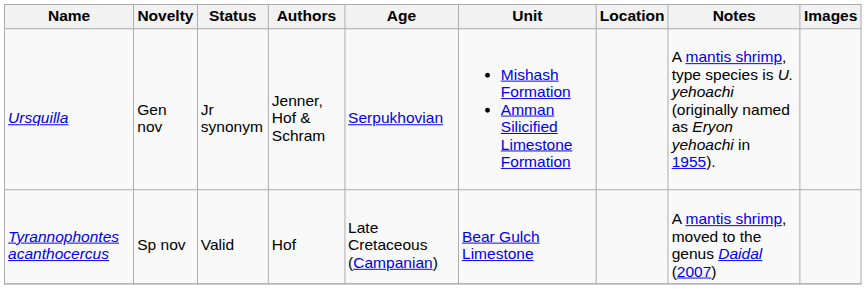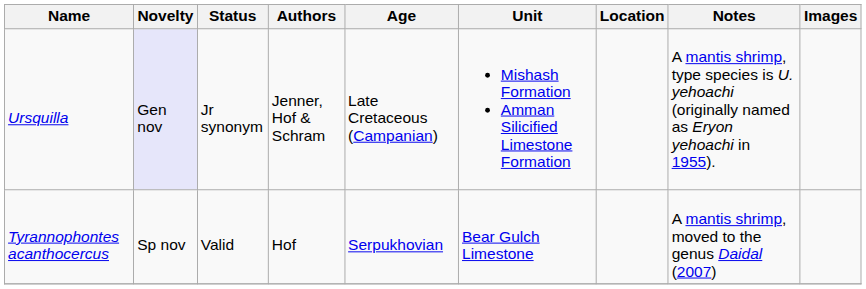(152, 118) no background -> (152, 118) lavender background
(396, 118) Serpukhovian -> (393, 118) Late Cretaceous (Campanian)
(393, 245) Late Cretaceous (Campanian) -> (396, 245) Serpukhovian
